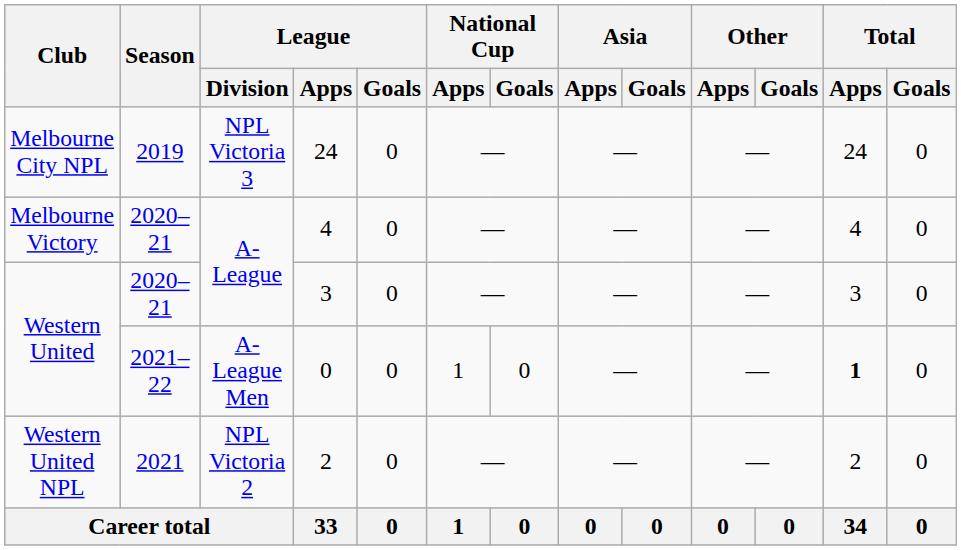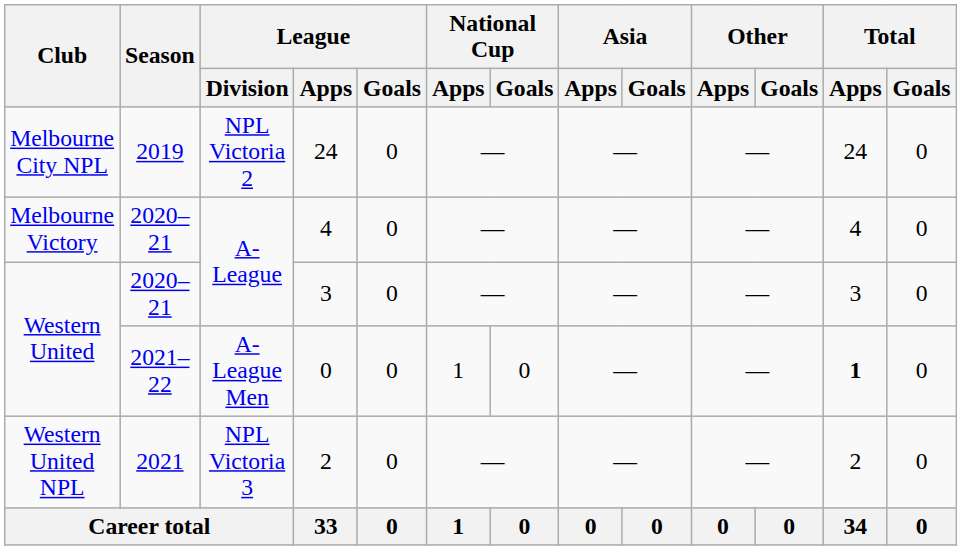(247, 151) NPL Victoria 3 -> (247, 151) NPL Victoria 2
(247, 461) NPL Victoria 2 -> (247, 461) NPL Victoria 3
